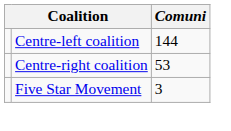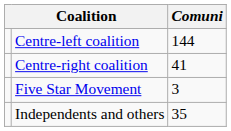(163, 65) 53 -> (179, 65) 41
+ row: (90, 114)
